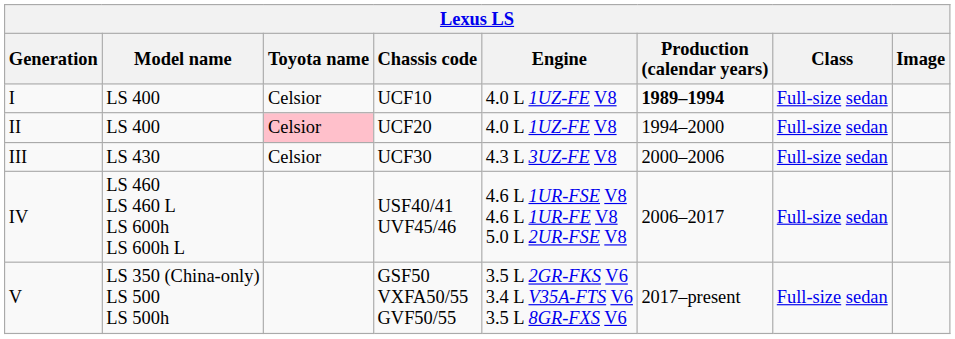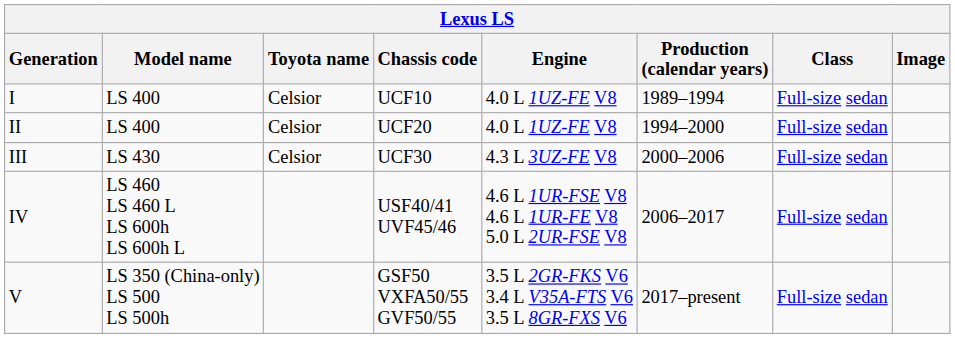(683, 98) bold -> (683, 98) normal
(295, 127) pink background -> (295, 127) no background
